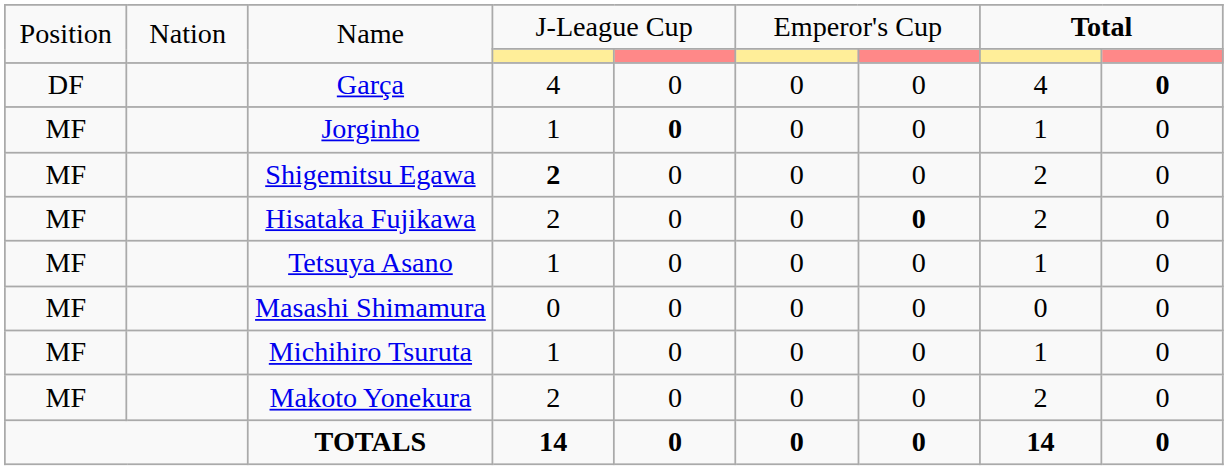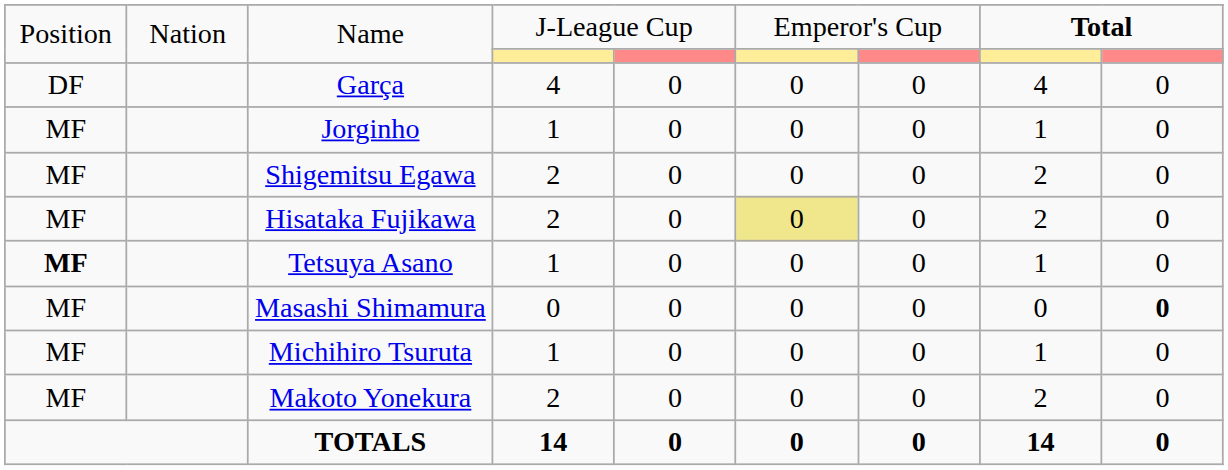(1162, 84) bold -> (1162, 84) normal
(675, 129) bold -> (675, 129) normal
(553, 173) bold -> (553, 173) normal
(797, 218) no background -> (797, 218) khaki background
(919, 218) bold -> (919, 218) normal
(66, 263) normal -> (66, 263) bold
(1162, 307) normal -> (1162, 307) bold
